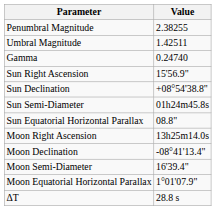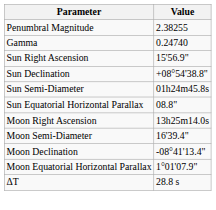- row: (44, 43)
rows swapped: (42, 151) <-> (49, 167)
